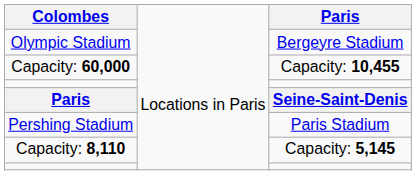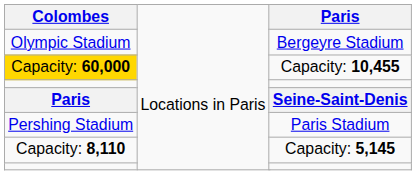(71, 67) no background -> (71, 67) gold background
